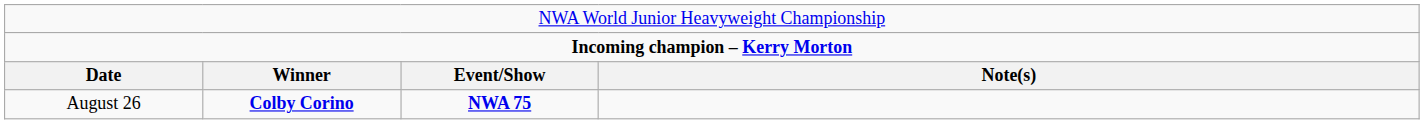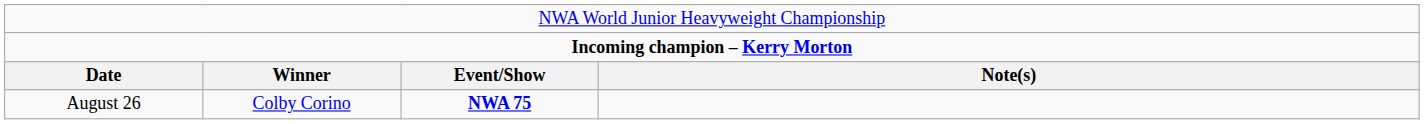(302, 103) bold -> (302, 103) normal
